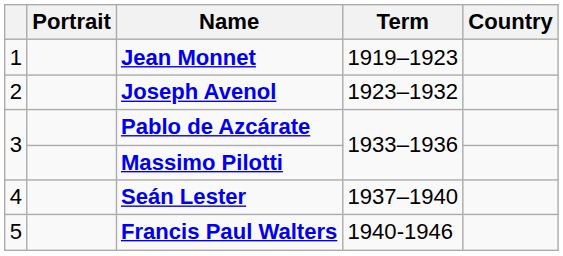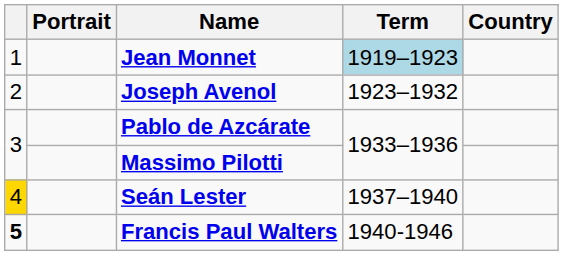(403, 57) no background -> (403, 57) lightblue background
(16, 197) no background -> (16, 197) gold background
(16, 232) normal -> (16, 232) bold
